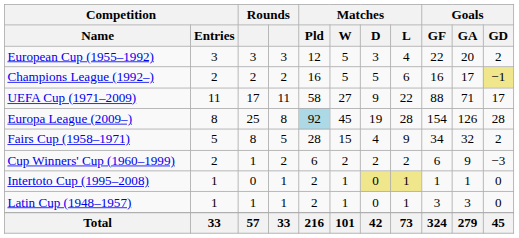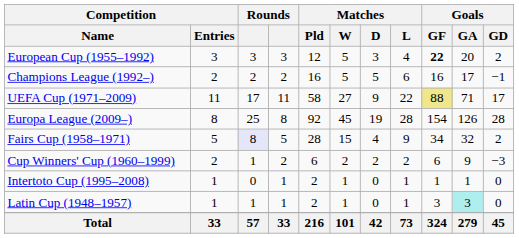(437, 56) normal -> (437, 56) bold
(498, 77) khaki background -> (498, 77) no background
(437, 98) no background -> (437, 98) khaki background
(314, 118) lightblue background -> (314, 118) no background
(253, 139) no background -> (253, 139) lavender background
(376, 181) khaki background -> (376, 181) no background
(406, 181) khaki background -> (406, 181) no background
(468, 202) no background -> (468, 202) paleturquoise background
